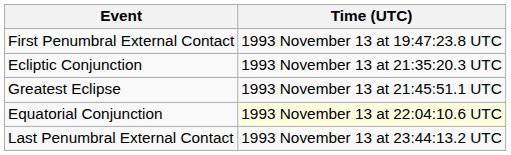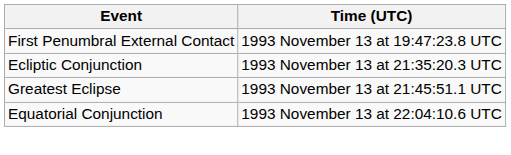(372, 114) lightyellow background -> (372, 114) no background
- row: (121, 138)
